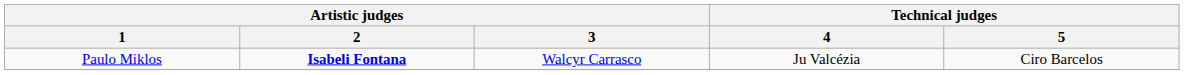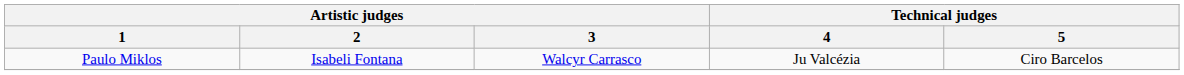(357, 58) bold -> (357, 58) normal
